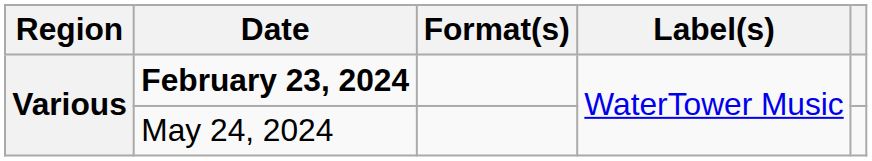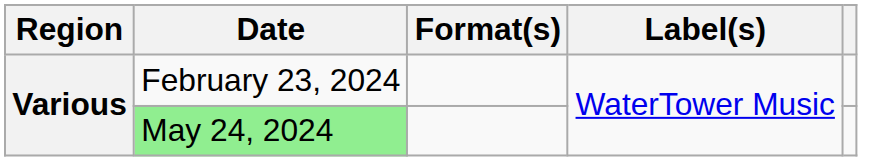(275, 79) bold -> (271, 79) normal
(237, 130) no background -> (237, 130) lightgreen background
